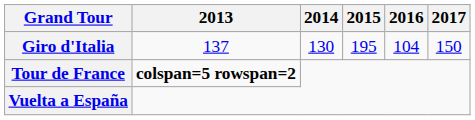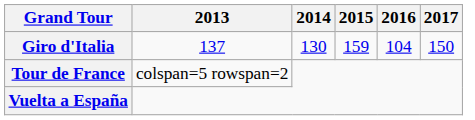(364, 45) 195 -> (356, 45) 159
(216, 73) bold -> (212, 73) normal
